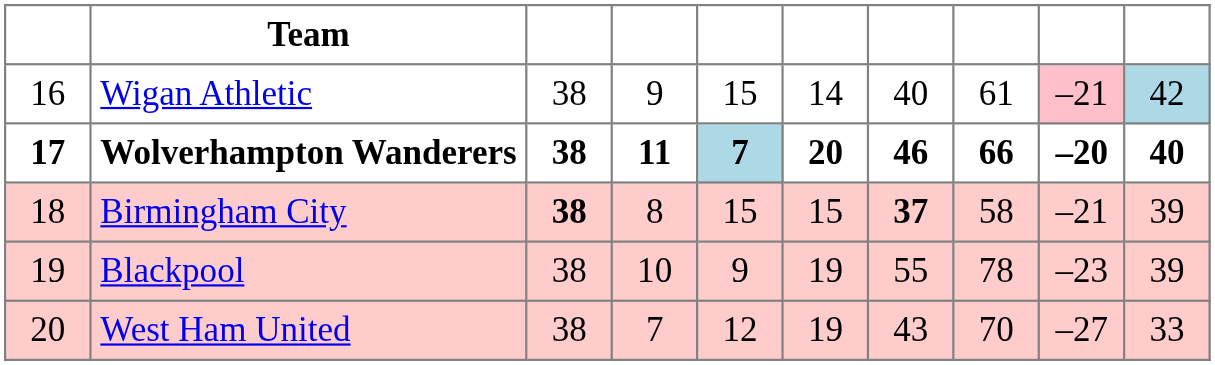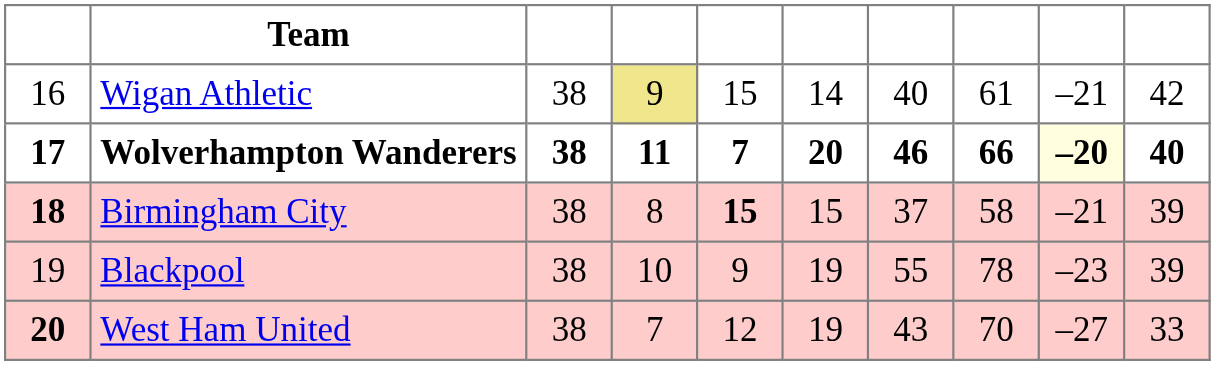(655, 93) no background -> (655, 93) khaki background
(1082, 93) pink background -> (1082, 93) no background
(1167, 93) lightblue background -> (1167, 93) no background
(740, 152) lightblue background -> (740, 152) no background
(1082, 152) no background -> (1082, 152) lightyellow background
(48, 211) normal -> (48, 211) bold
(569, 211) bold -> (569, 211) normal
(740, 211) normal -> (740, 211) bold
(911, 211) bold -> (911, 211) normal
(48, 329) normal -> (48, 329) bold
